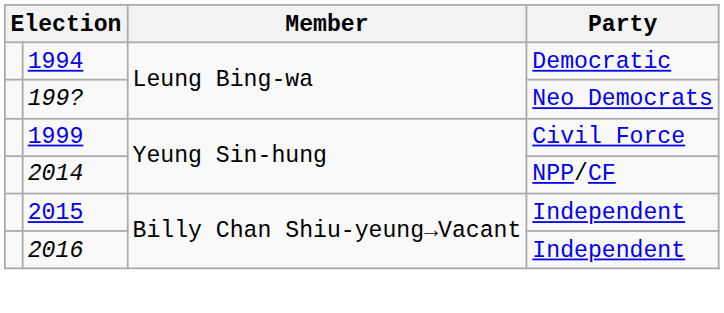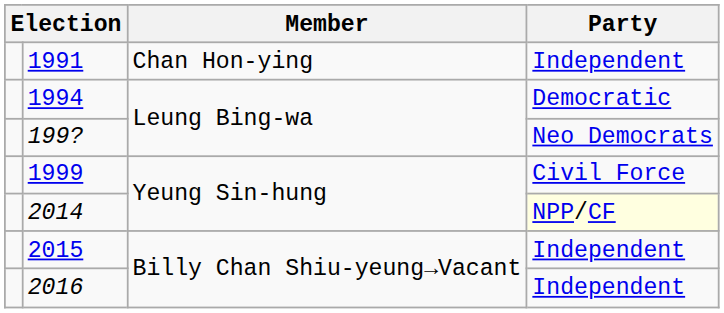+ row: (56, 61)
(574, 175) no background -> (574, 212) lightyellow background
